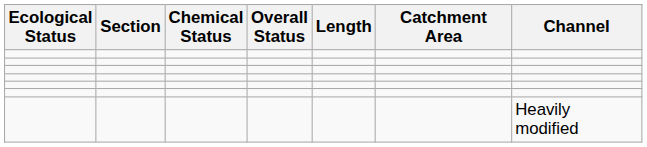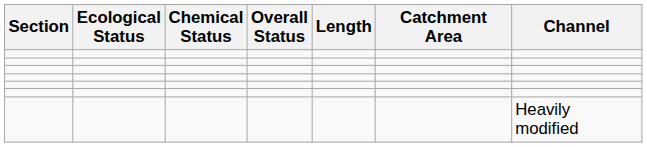columns swapped: (131, 27) <-> (50, 27)
